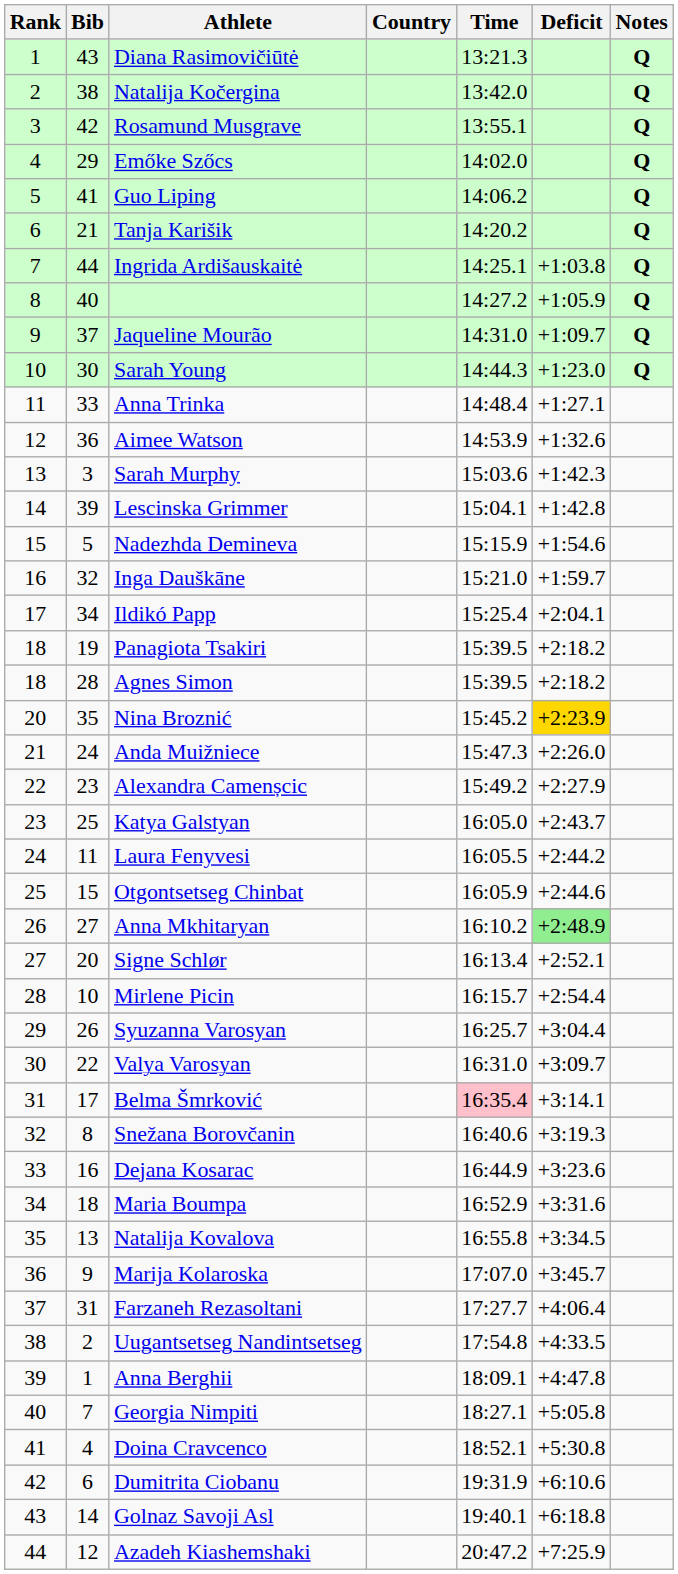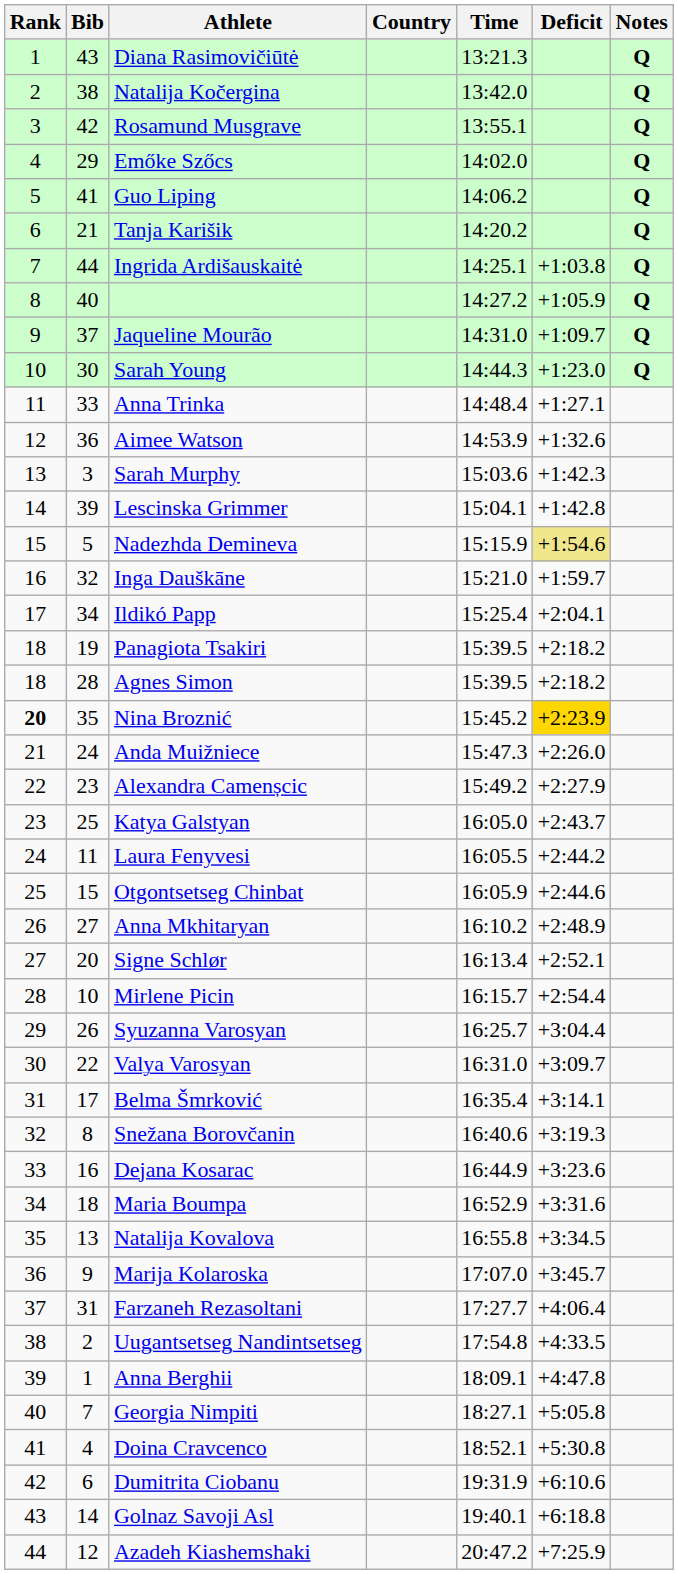(572, 543) no background -> (572, 543) khaki background
(35, 717) normal -> (35, 717) bold
(572, 925) lightgreen background -> (572, 925) no background
(494, 1099) pink background -> (494, 1099) no background
